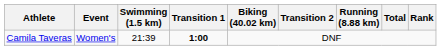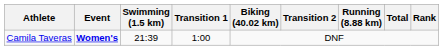(96, 38) normal -> (97, 38) bold
(198, 38) bold -> (201, 38) normal
